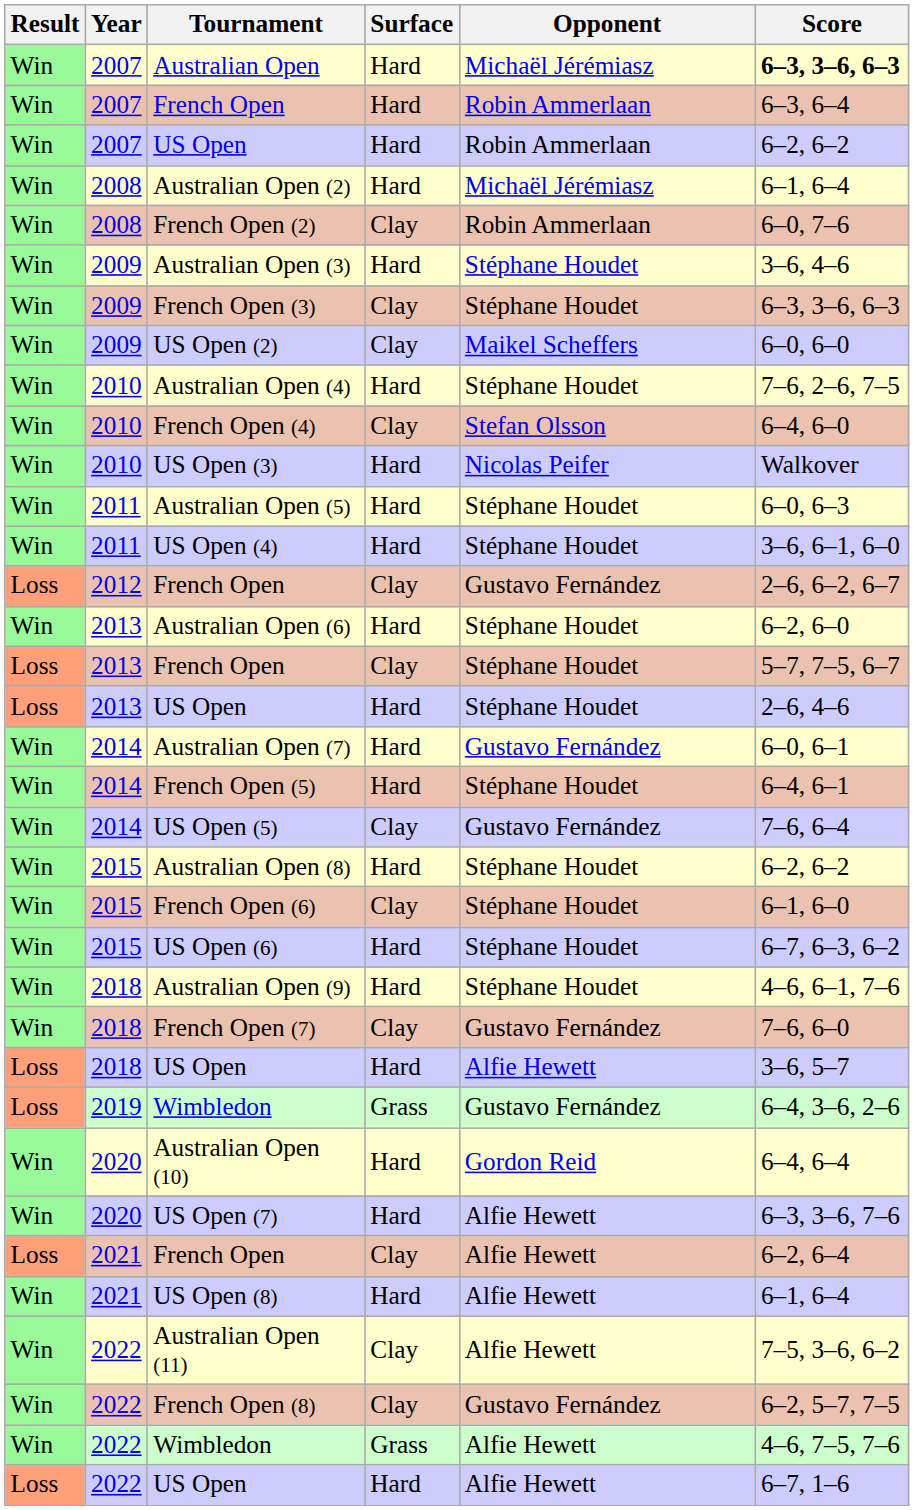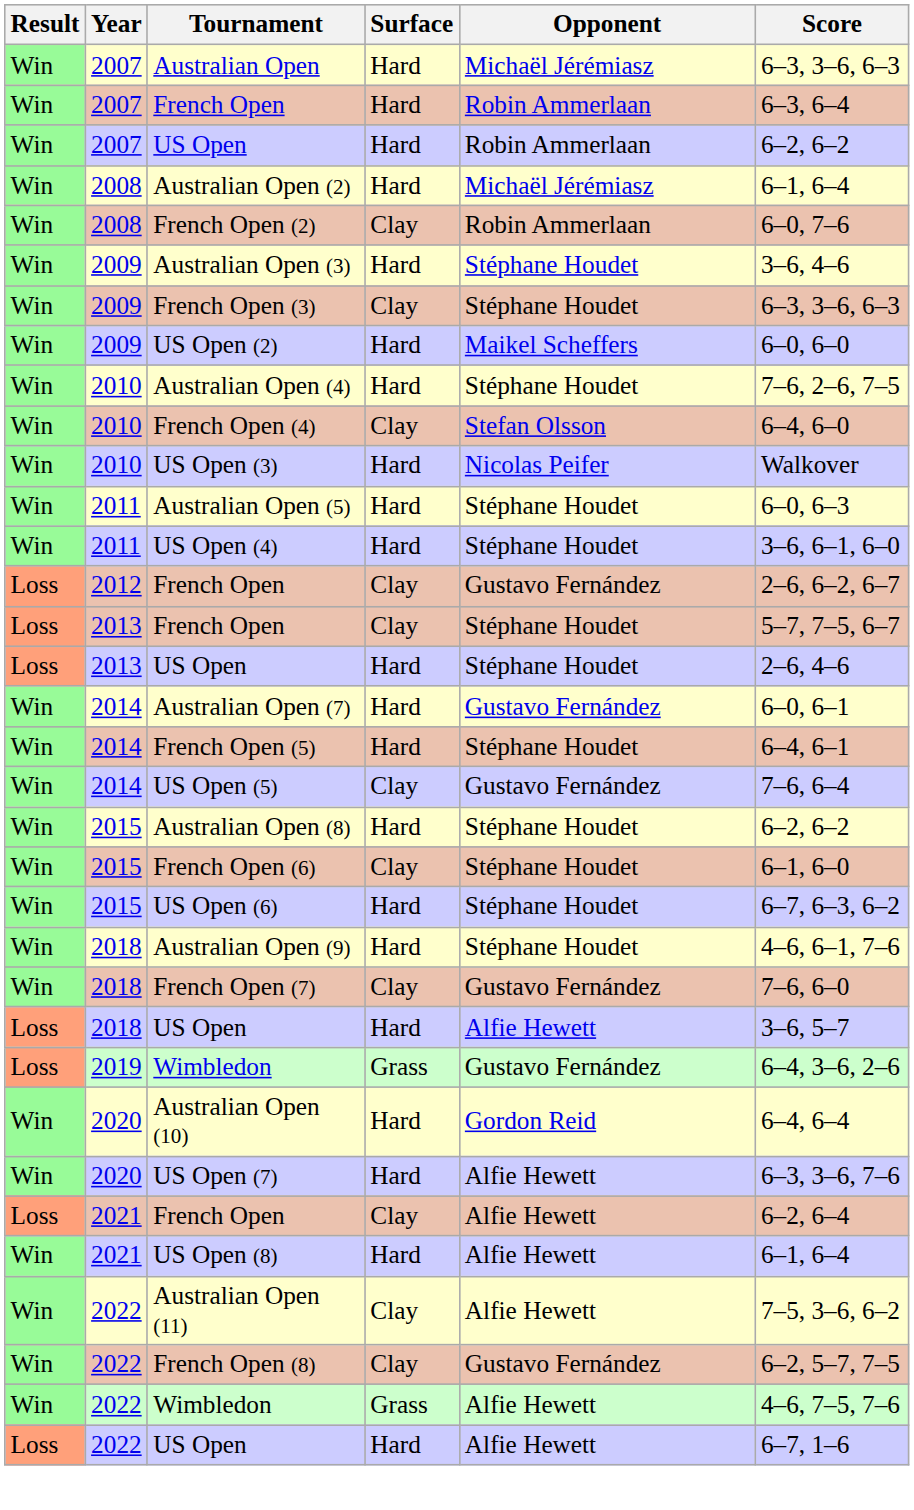(830, 64) bold -> (830, 64) normal
(394, 345) Clay -> (396, 345) Hard
- row: (116, 625)
